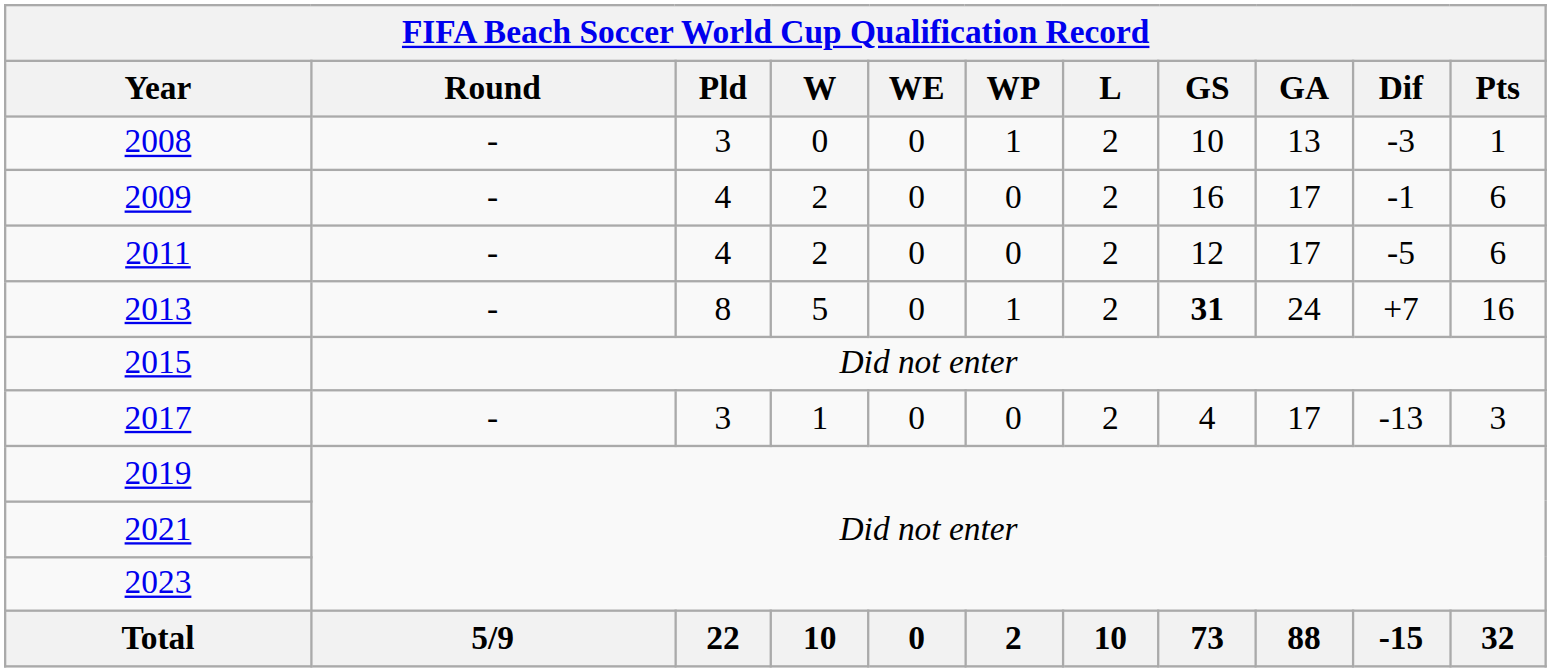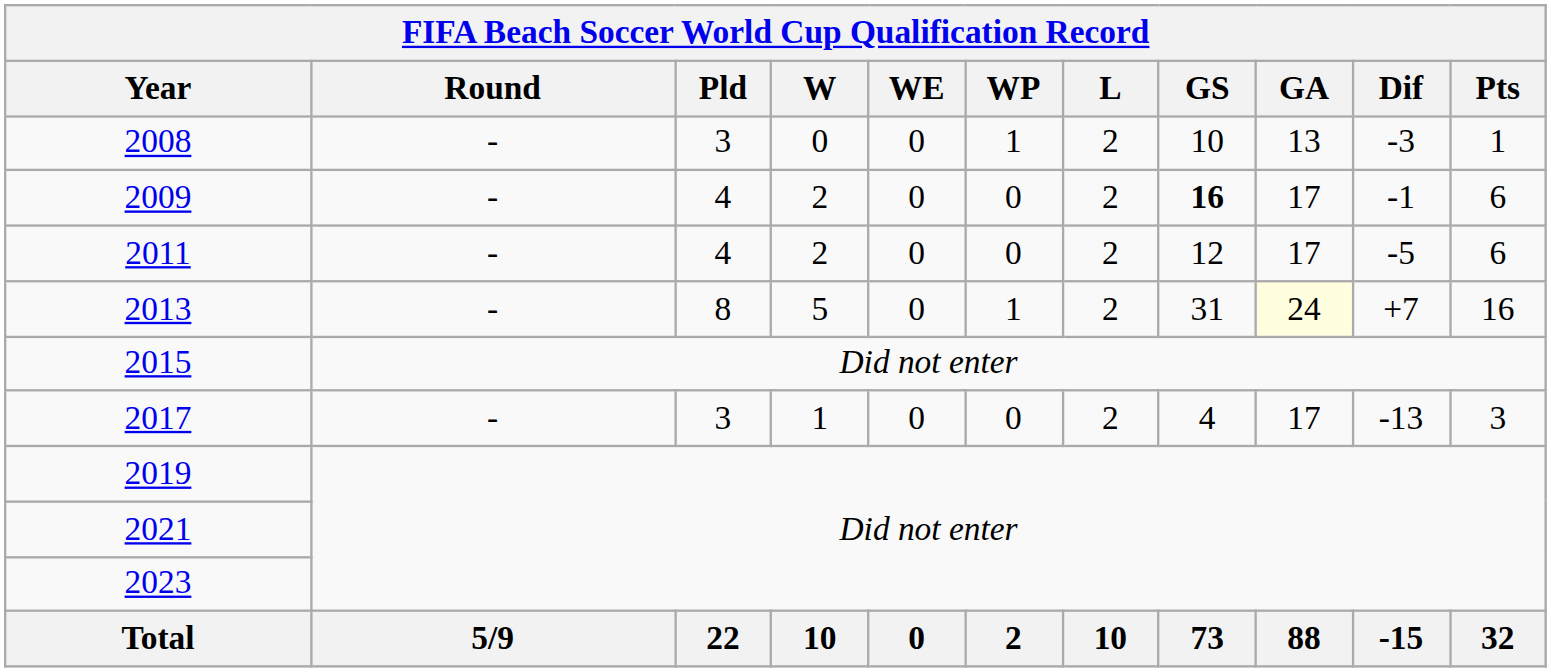(1207, 197) normal -> (1207, 197) bold
(1207, 307) bold -> (1207, 307) normal
(1304, 307) no background -> (1304, 307) lightyellow background
